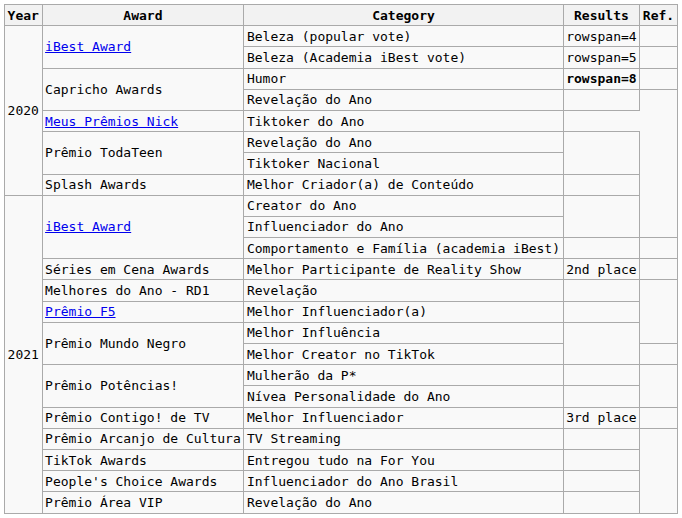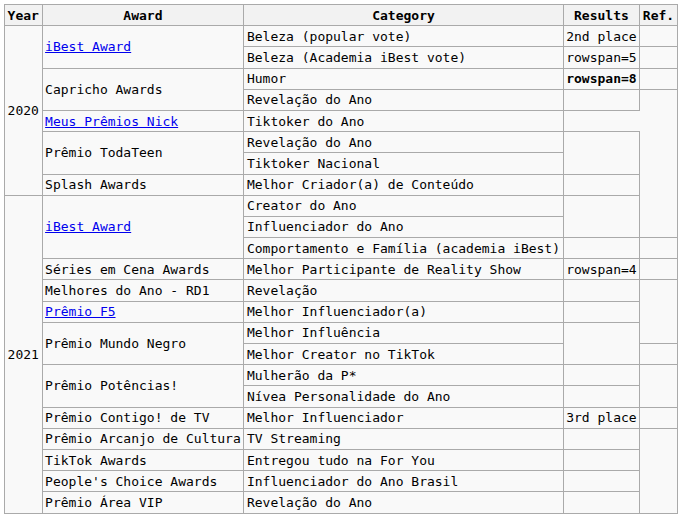(601, 36) rowspan=4 -> (601, 36) 2nd place
(601, 269) 2nd place -> (601, 269) rowspan=4
